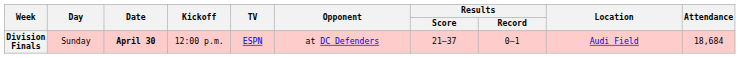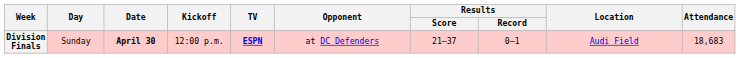(253, 42) normal -> (253, 42) bold
(709, 42) 18,684 -> (709, 42) 18,683
